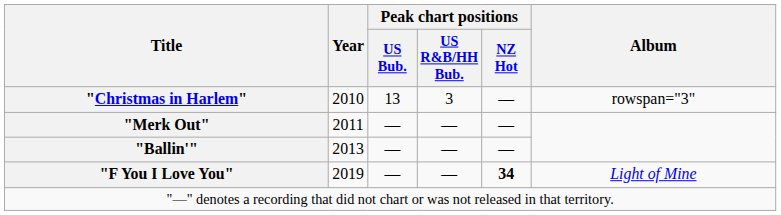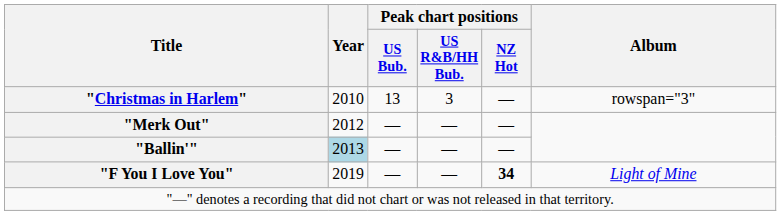(348, 124) 2011 -> (348, 124) 2012
(348, 149) no background -> (348, 149) lightblue background
